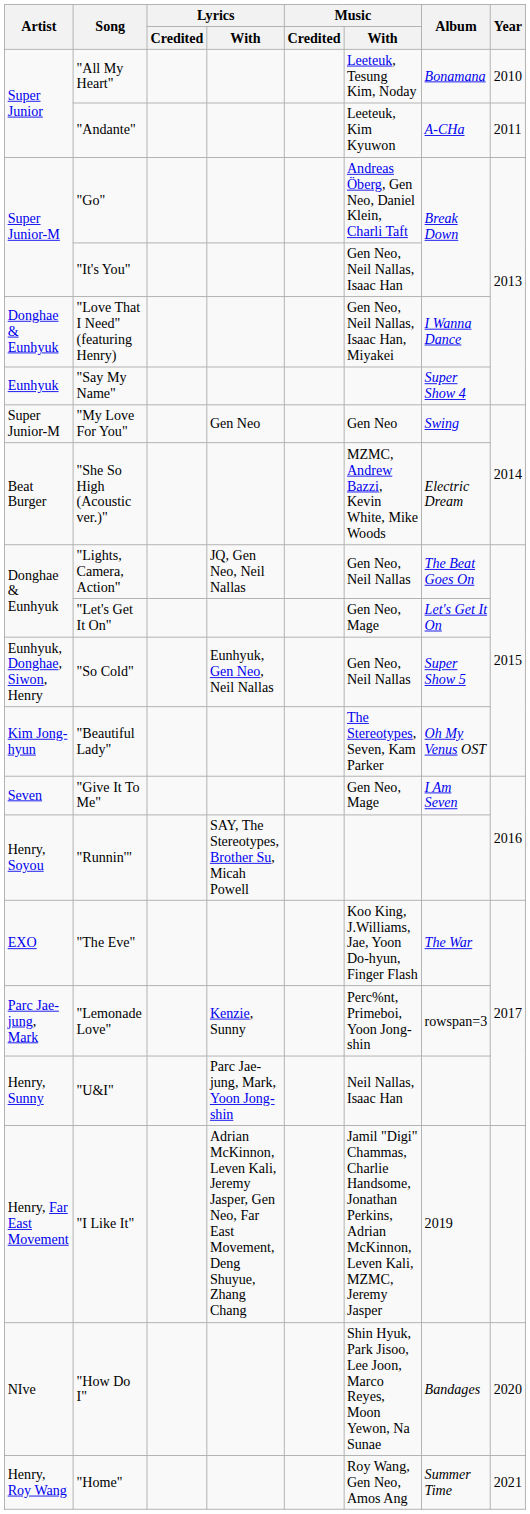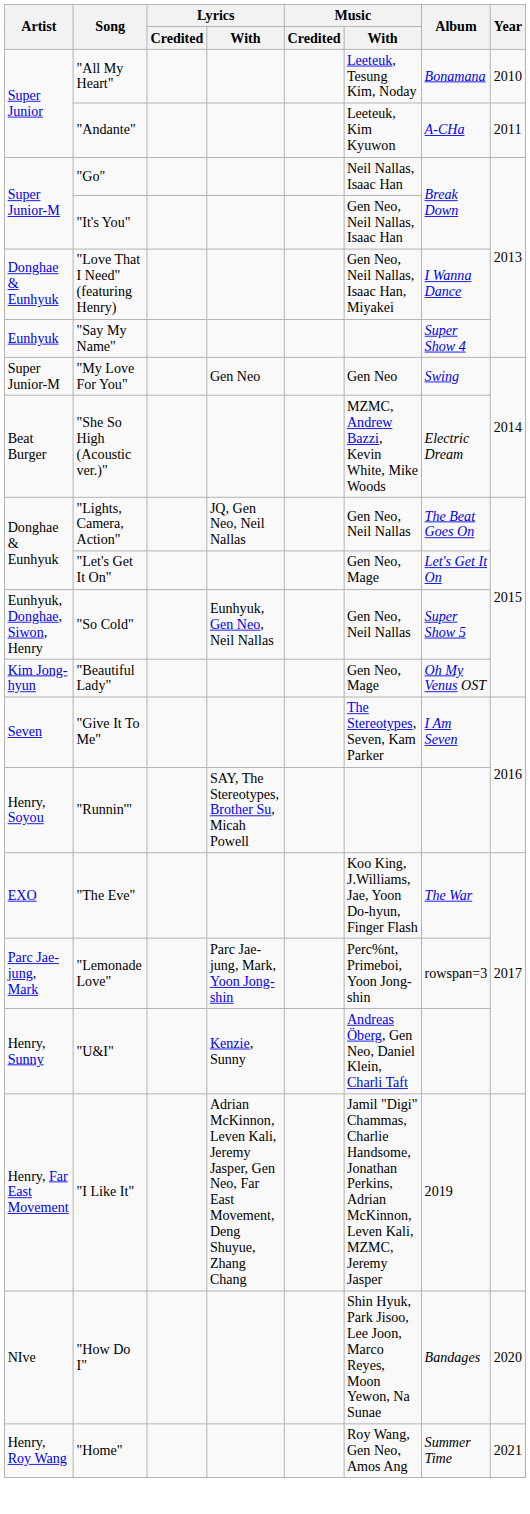(381, 200) Andreas Öberg, Gen Neo, Daniel Klein, Charli Taft -> (381, 176) Neil Nallas, Isaac Han
(382, 741) The Stereotypes, Seven, Kam Parker -> (374, 678) Gen Neo, Mage
(374, 795) Gen Neo, Mage -> (382, 732) The Stereotypes, Seven, Kam Parker
(232, 1020) Kenzie, Sunny -> (243, 973) Parc Jae-jung, Mark, Yoon Jong-shin
(243, 1090) Parc Jae-jung, Mark, Yoon Jong-shin -> (232, 1051) Kenzie, Sunny
(381, 1090) Neil Nallas, Isaac Han -> (381, 1051) Andreas Öberg, Gen Neo, Daniel Klein, Charli Taft
